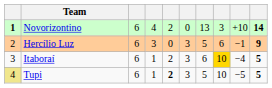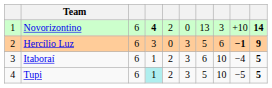(13, 28) bold -> (13, 28) normal
(154, 28) normal -> (154, 28) bold
(240, 43) normal -> (240, 43) bold
(222, 59) gold background -> (222, 59) no background
(13, 75) khaki background -> (13, 75) no background
(154, 75) no background -> (154, 75) paleturquoise background
(171, 75) bold -> (171, 75) normal
